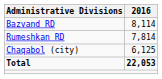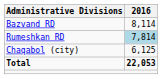(144, 37) no background -> (144, 37) lightblue background
